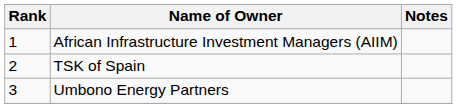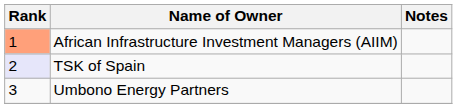(13, 41) no background -> (13, 41) lightsalmon background
(13, 66) no background -> (13, 66) lavender background
